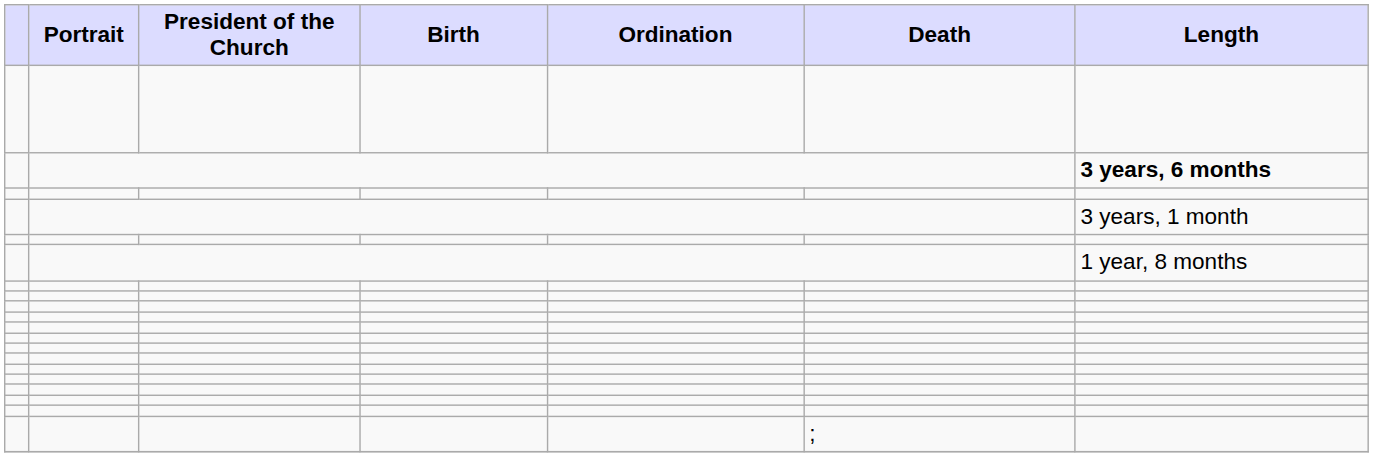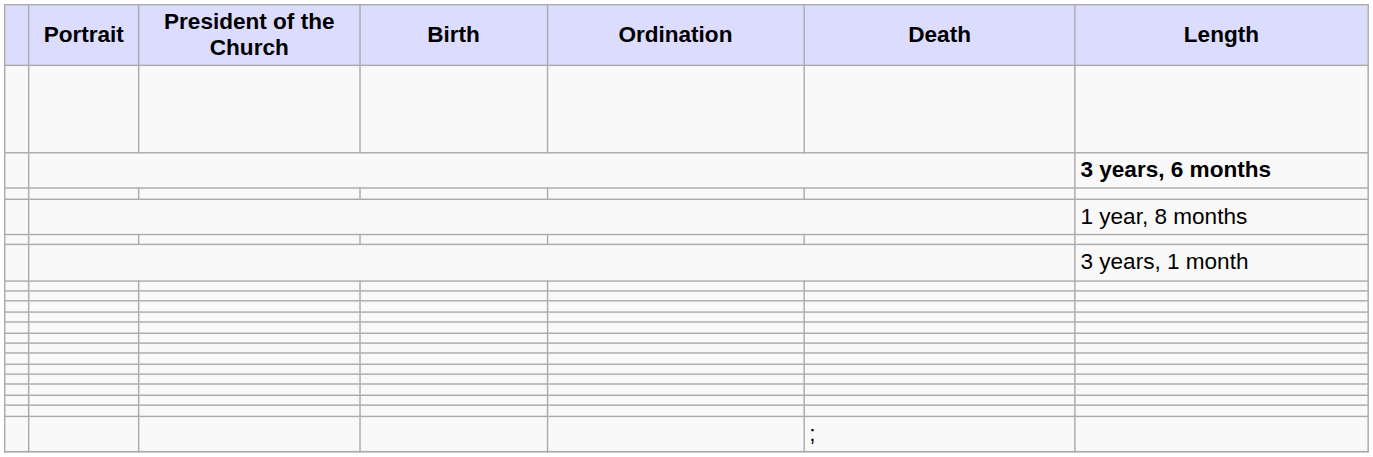(1164, 216) 3 years, 1 month -> (1164, 216) 1 year, 8 months
(1164, 262) 1 year, 8 months -> (1164, 262) 3 years, 1 month
